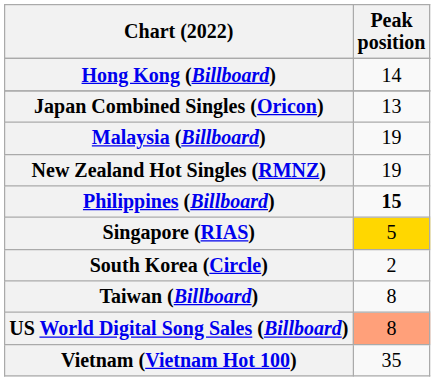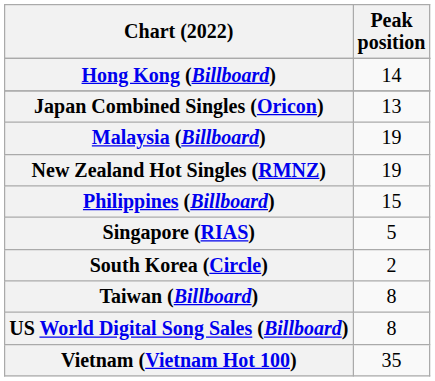(392, 201) bold -> (392, 201) normal
(392, 233) gold background -> (392, 233) no background
(392, 328) lightsalmon background -> (392, 328) no background
